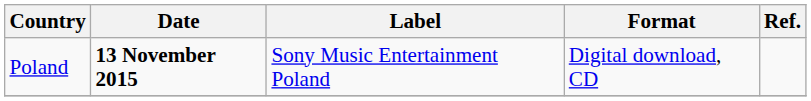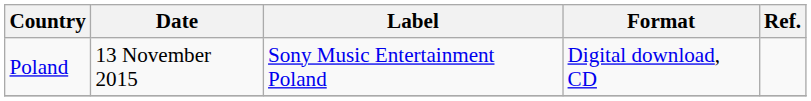(155, 66) bold -> (153, 66) normal
